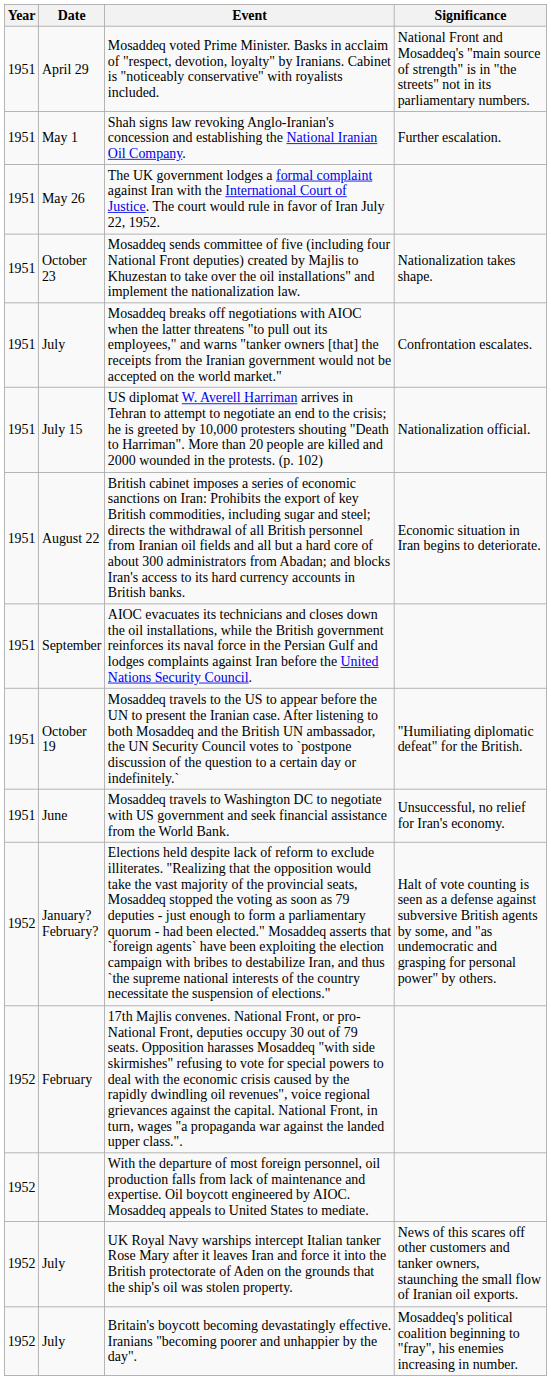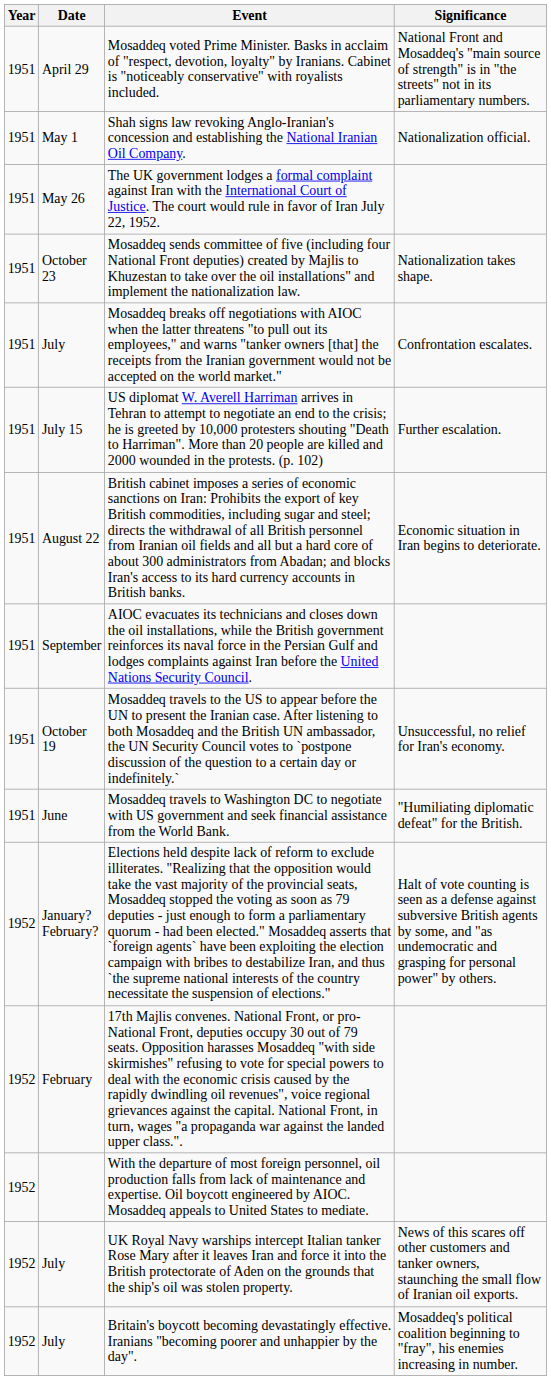(449, 137) Further escalation. -> (464, 137) Nationalization official.
(464, 429) Nationalization official. -> (449, 429) Further escalation.
(466, 738) "Humiliating diplomatic defeat" for the British. -> (462, 738) Unsuccessful, no relief for Iran's economy.
(462, 815) Unsuccessful, no relief for Iran's economy. -> (466, 815) "Humiliating diplomatic defeat" for the British.
